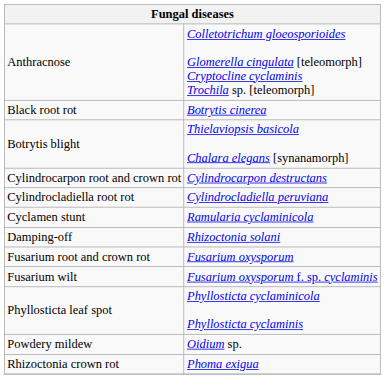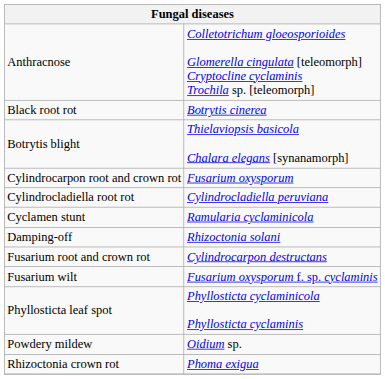(257, 177) Cylindrocarpon destructans -> (240, 177) Fusarium oxysporum
(240, 256) Fusarium oxysporum -> (257, 256) Cylindrocarpon destructans
